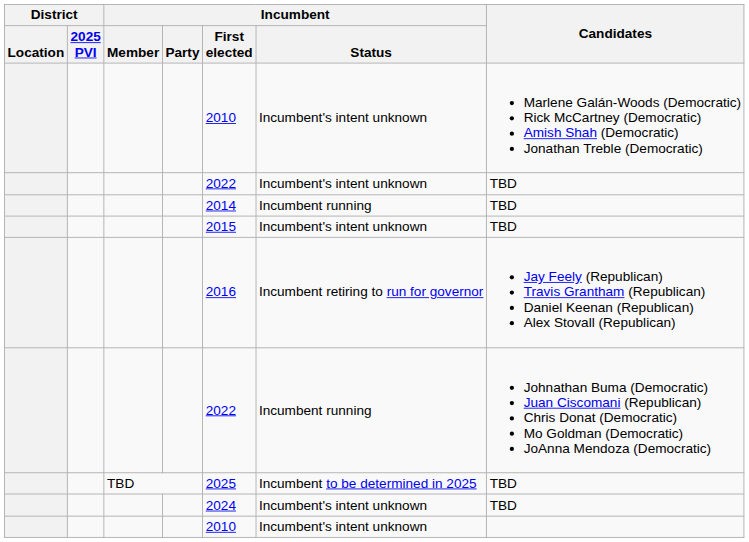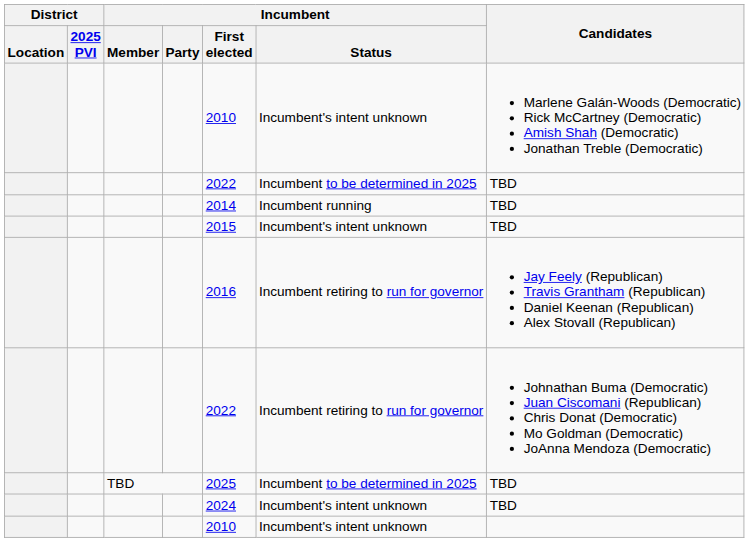(343, 183) Incumbent's intent unknown -> (368, 183) Incumbent to be determined in 2025
(315, 410) Incumbent running -> (371, 410) Incumbent retiring to run for governor
